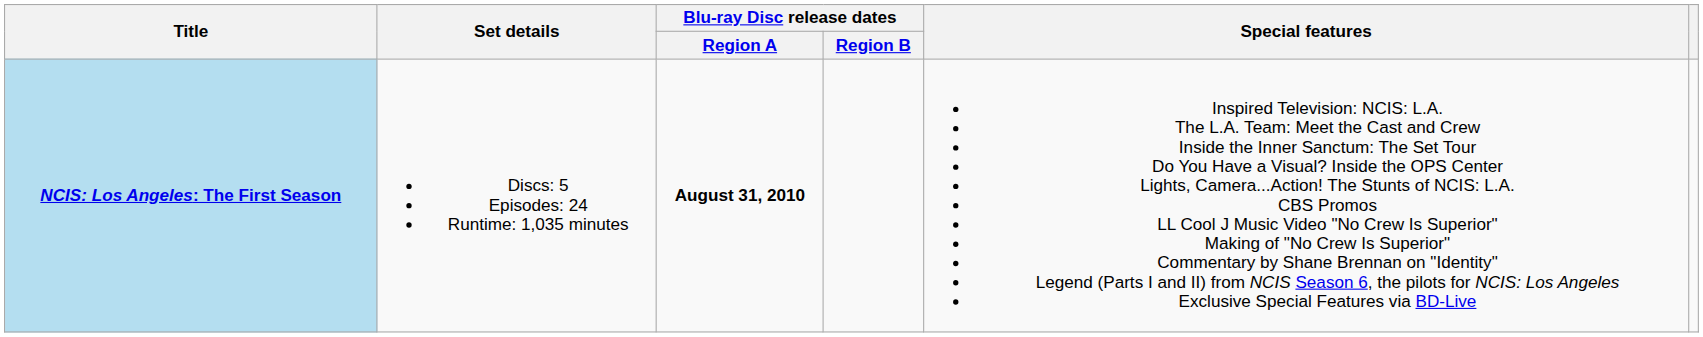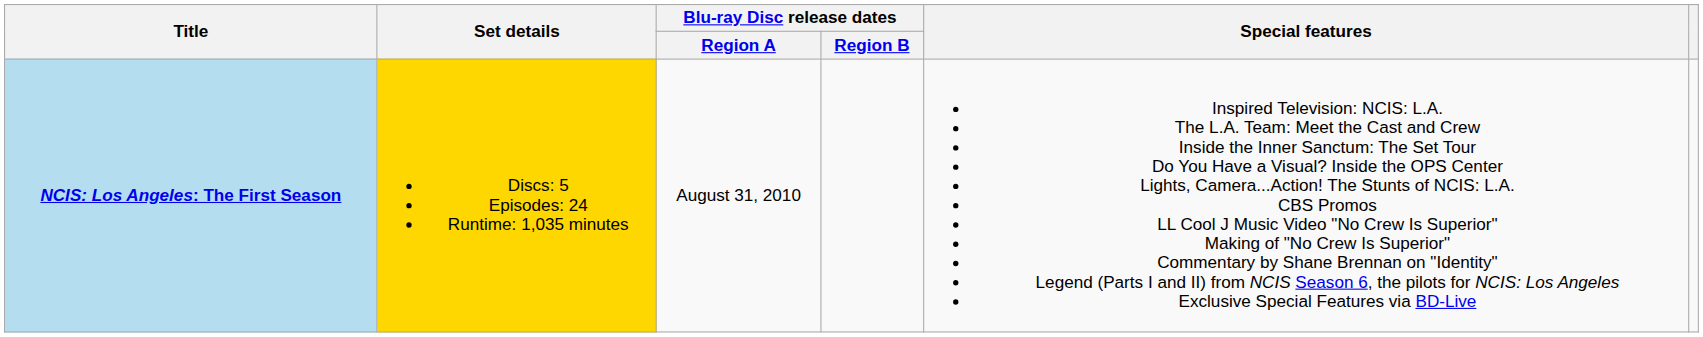(517, 205) no background -> (517, 205) gold background
(740, 195) bold -> (739, 195) normal
